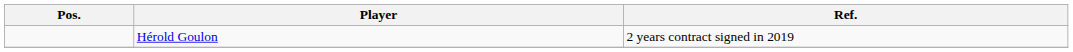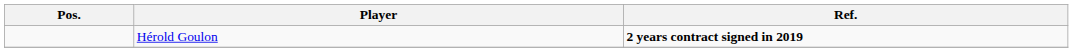(710, 36) normal -> (715, 36) bold
